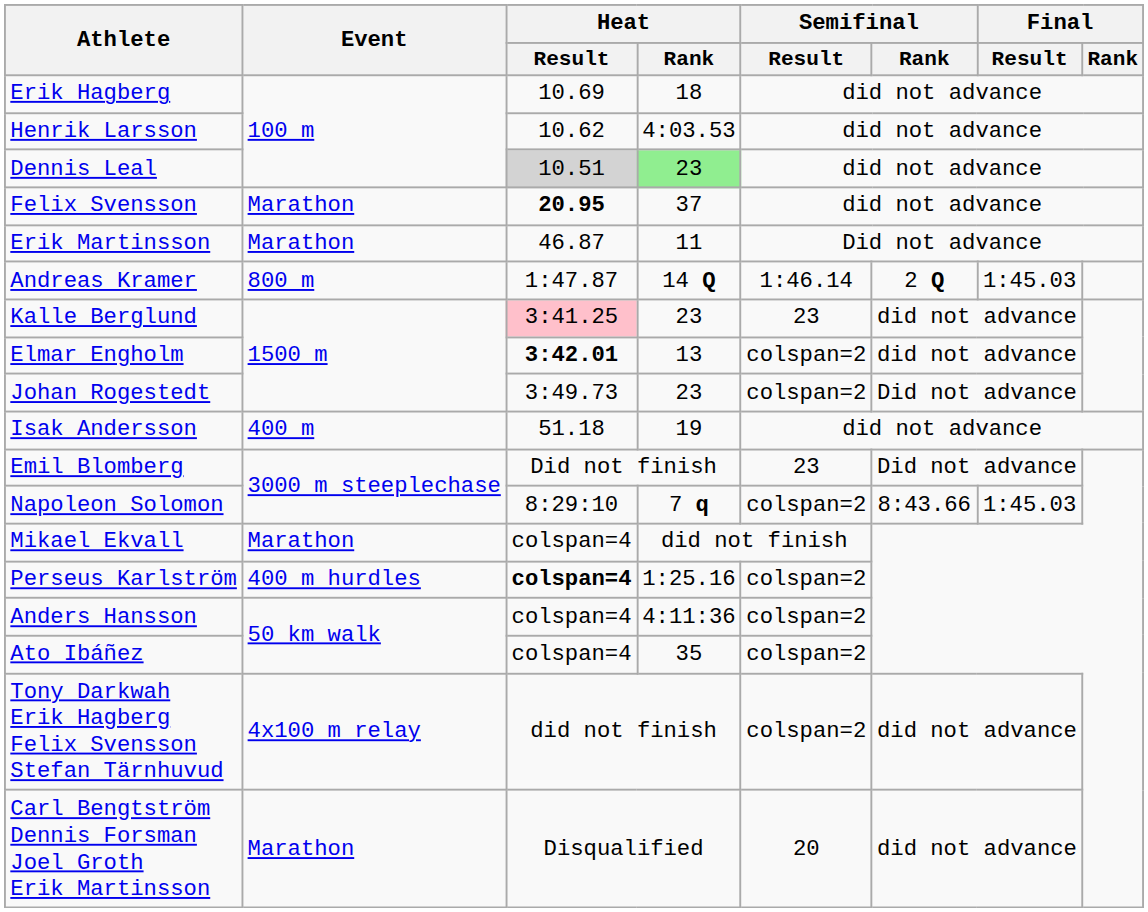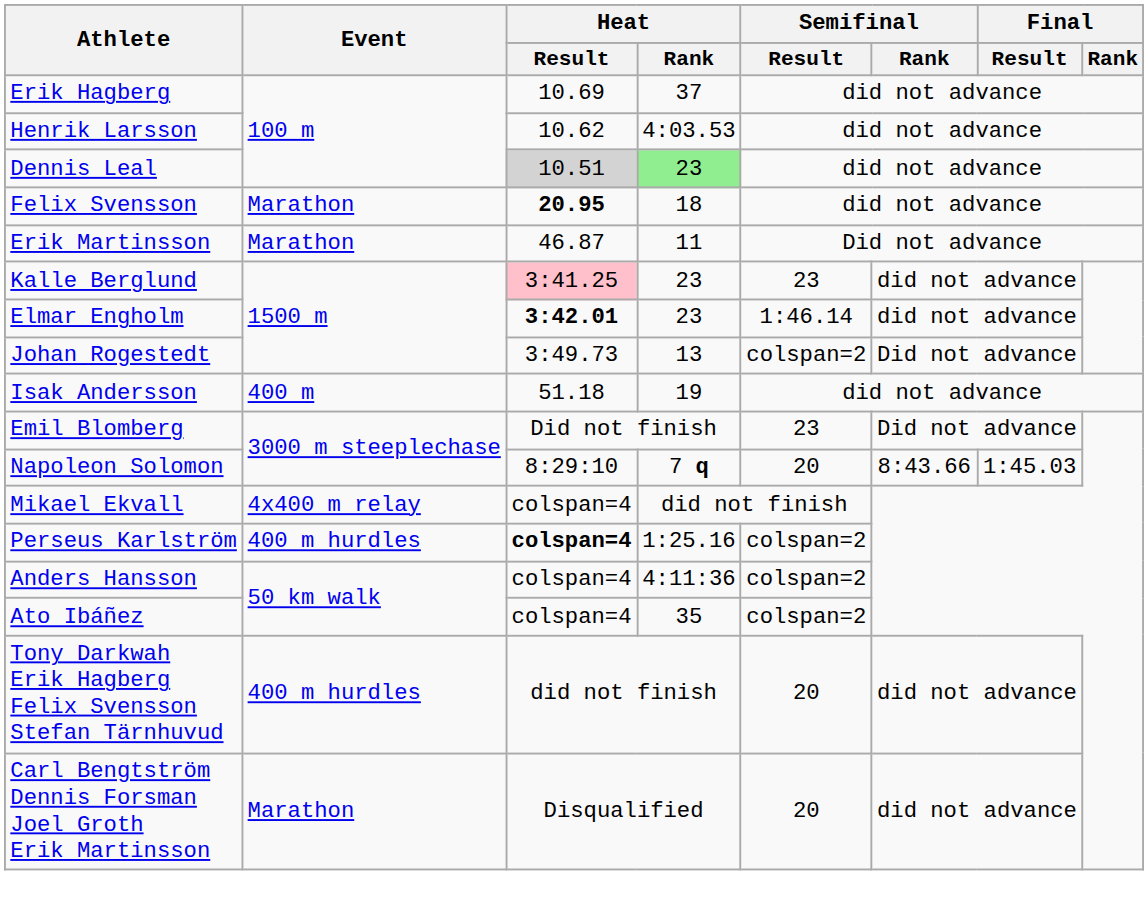(689, 94) 18 -> (689, 94) 37
(689, 206) 37 -> (689, 206) 18
- row: (104, 281)
(689, 355) 13 -> (689, 318) 23
(806, 355) colspan=2 -> (806, 318) 1:46.14
(689, 393) 23 -> (689, 355) 13
(806, 505) colspan=2 -> (806, 467) 20
(301, 542) Marathon -> (334, 505) 4x400 m relay
(334, 731) 4x100 m relay -> (334, 694) 400 m hurdles
(806, 731) colspan=2 -> (806, 694) 20
